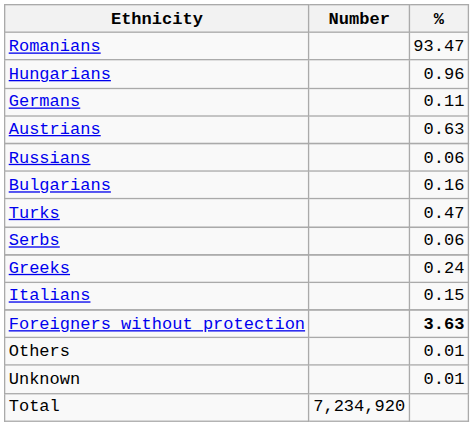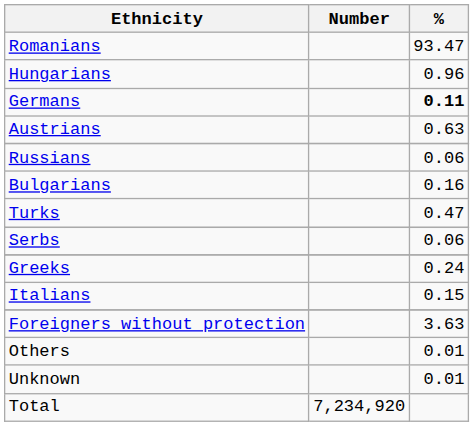(444, 102) normal -> (444, 102) bold
(444, 324) bold -> (444, 324) normal
